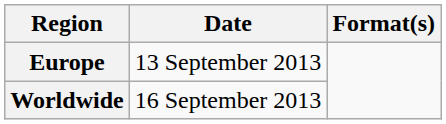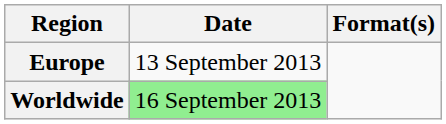(228, 99) no background -> (228, 99) lightgreen background
